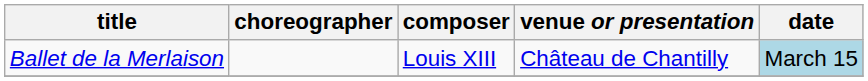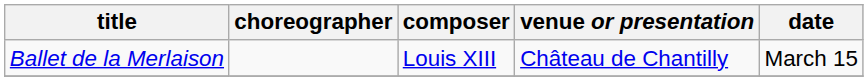(811, 57) lightblue background -> (811, 57) no background
